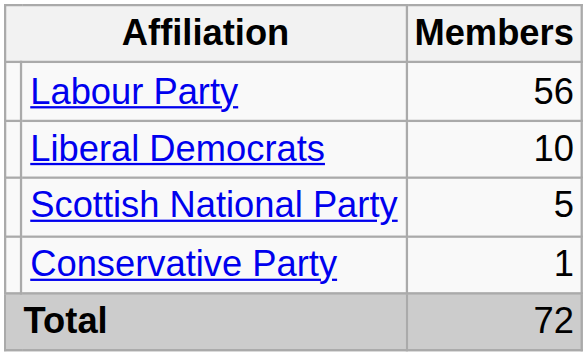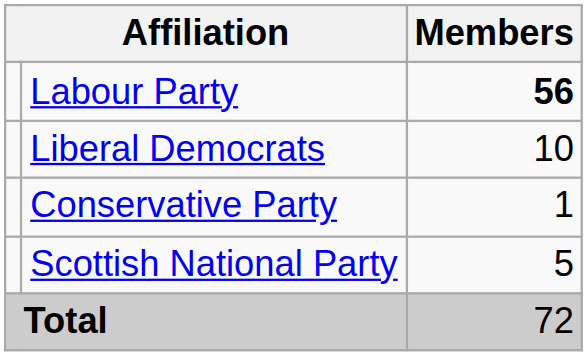(554, 90) normal -> (554, 90) bold
rows swapped: (214, 206) <-> (184, 263)
